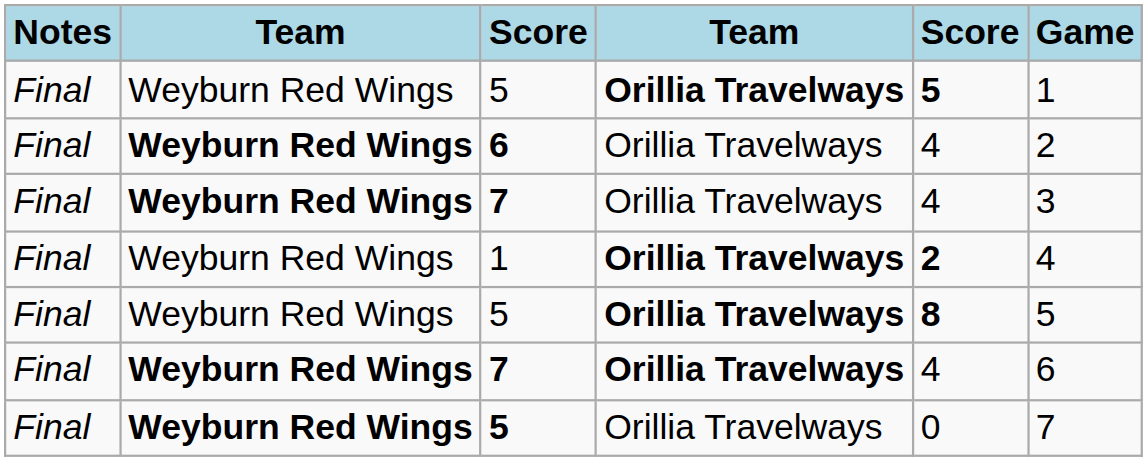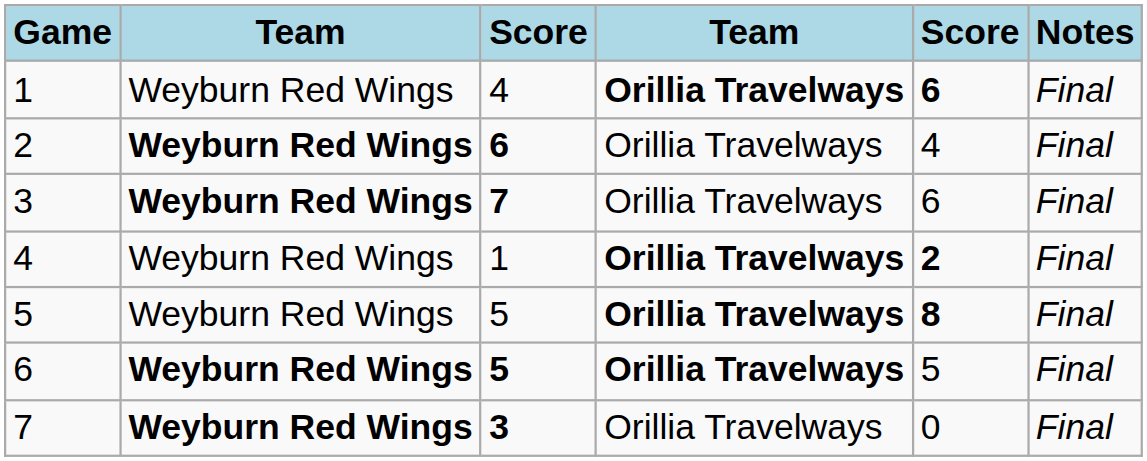columns swapped: (1085, 32) <-> (63, 32)
(499, 88) 5 -> (499, 88) 4
(931, 88) 5 -> (931, 88) 6
(931, 201) 4 -> (931, 201) 6
(499, 370) 7 -> (499, 370) 5
(931, 370) 4 -> (931, 370) 5
(499, 426) 5 -> (499, 426) 3
